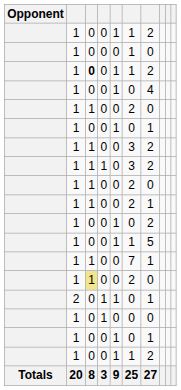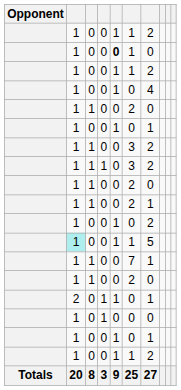(116, 52) normal -> (116, 52) bold
(92, 71) bold -> (92, 71) normal
(76, 242) no background -> (76, 242) paleturquoise background
(92, 280) khaki background -> (92, 280) no background
